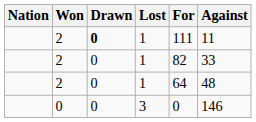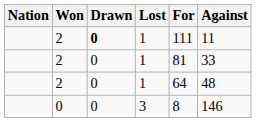(180, 60) 82 -> (180, 60) 81
(176, 106) 0 -> (176, 106) 8
